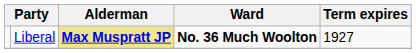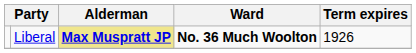(339, 37) 1927 -> (339, 37) 1926
